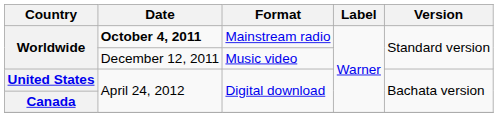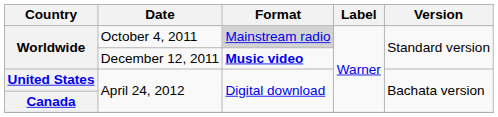(151, 36) bold -> (149, 36) normal
(278, 36) no background -> (278, 36) lightgrey background
(261, 58) normal -> (264, 58) bold
